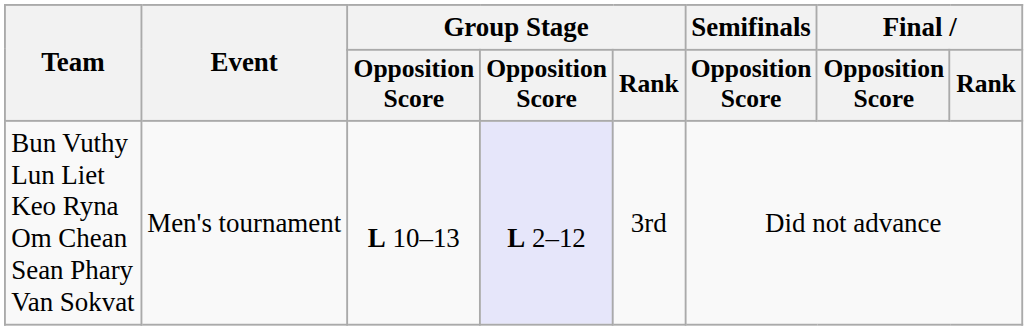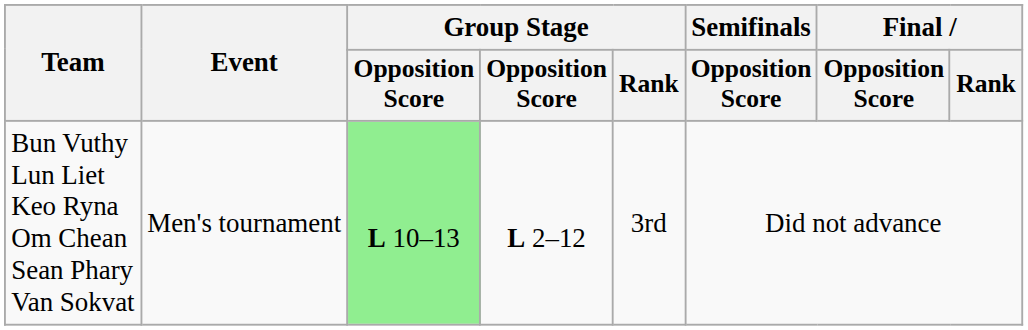(414, 238) no background -> (414, 238) lightgreen background
(547, 238) lavender background -> (547, 238) no background
